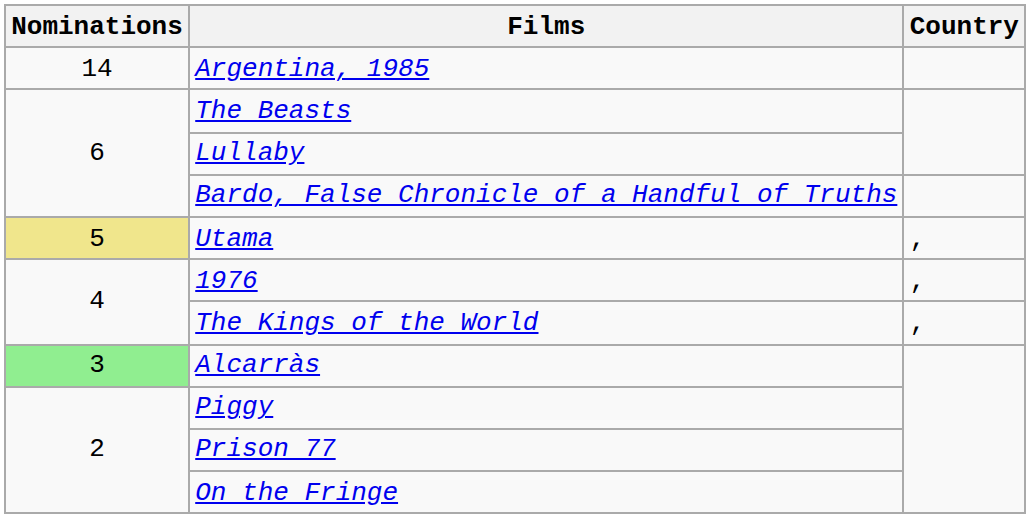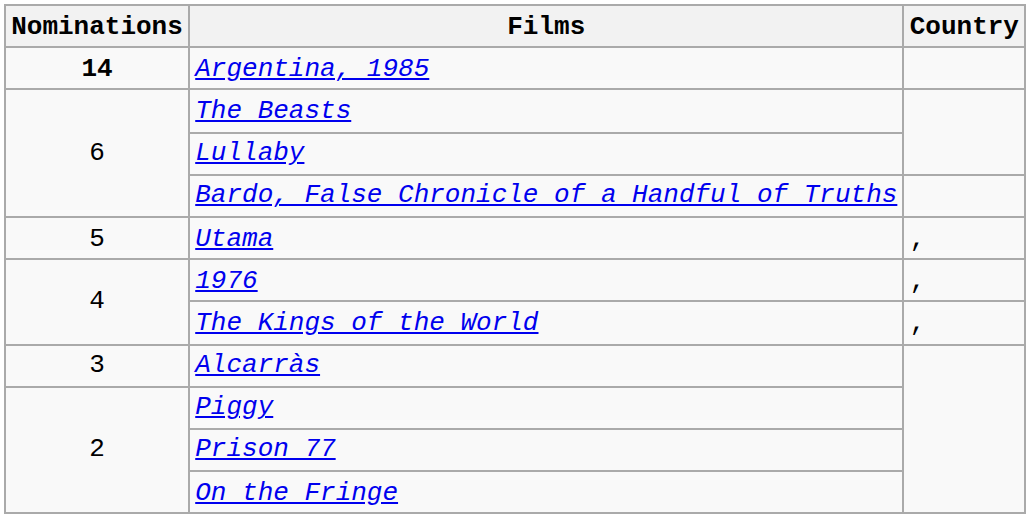(97, 69) normal -> (97, 69) bold
(97, 238) khaki background -> (97, 238) no background
(97, 365) lightgreen background -> (97, 365) no background
